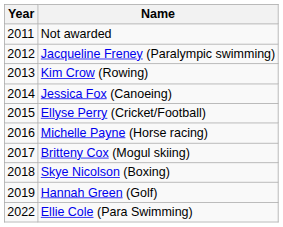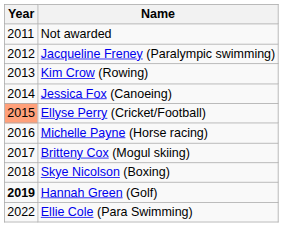(21, 113) no background -> (21, 113) lightsalmon background
(21, 192) normal -> (21, 192) bold
